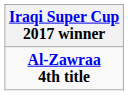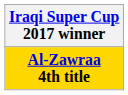(64, 68) no background -> (64, 68) gold background
